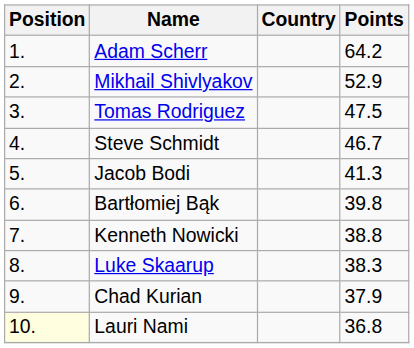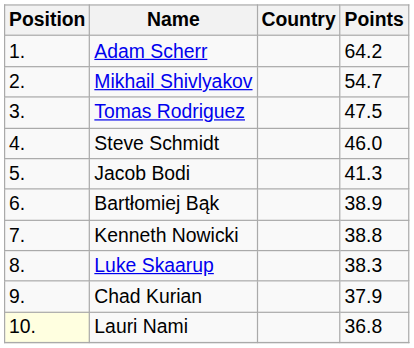(363, 81) 52.9 -> (363, 81) 54.7
(363, 143) 46.7 -> (363, 143) 46.0
(363, 204) 39.8 -> (363, 204) 38.9
